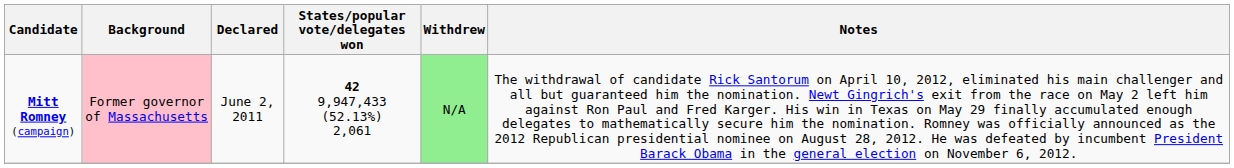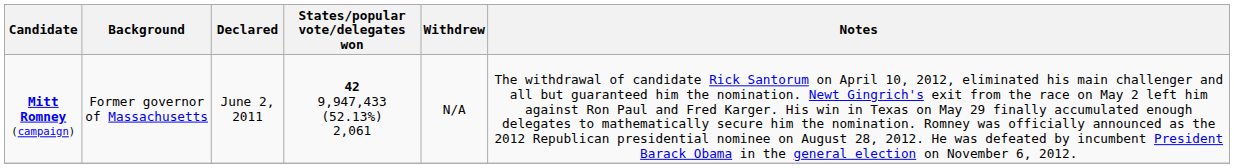(147, 109) pink background -> (147, 109) no background
(454, 109) lightgreen background -> (454, 109) no background
